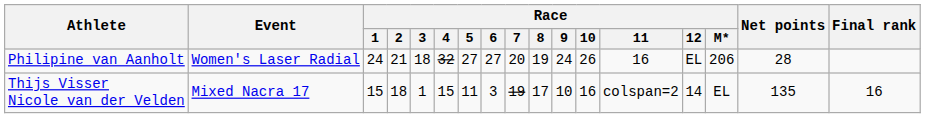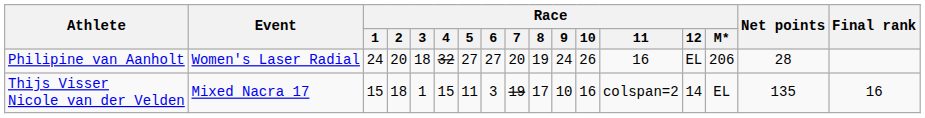(399, 61) 21 -> (399, 61) 20
